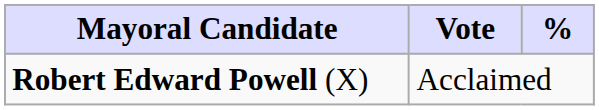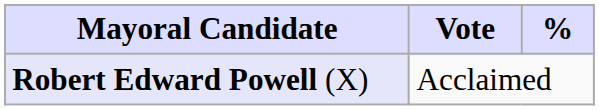(190, 78) no background -> (190, 78) lavender background
